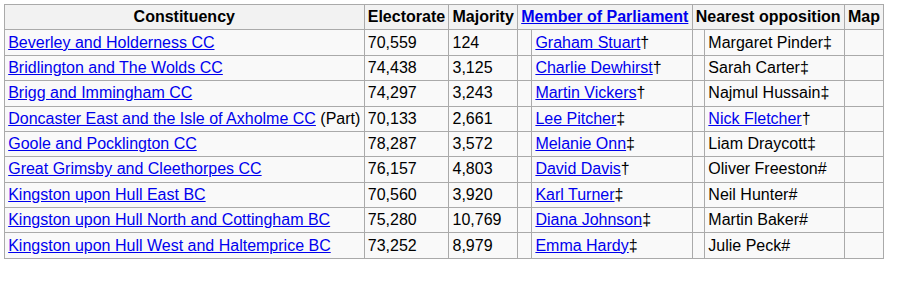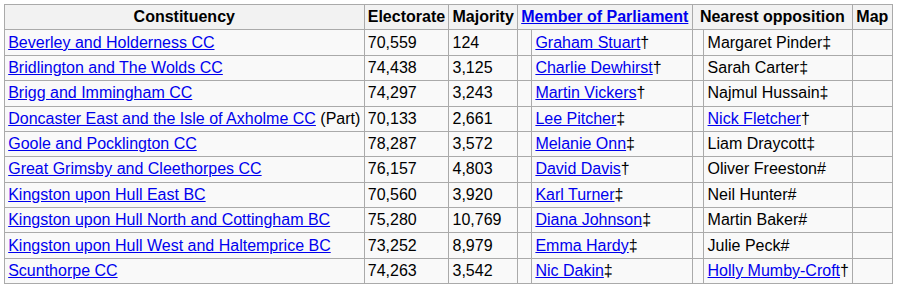+ row: (63, 270)
